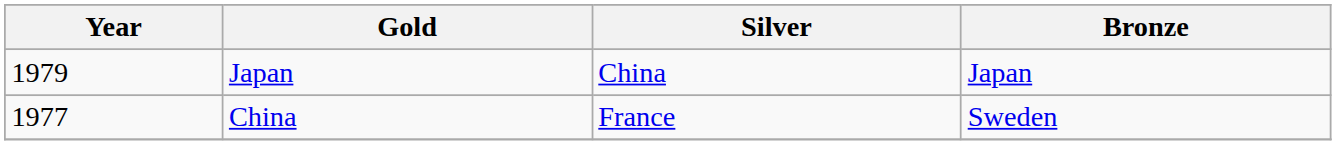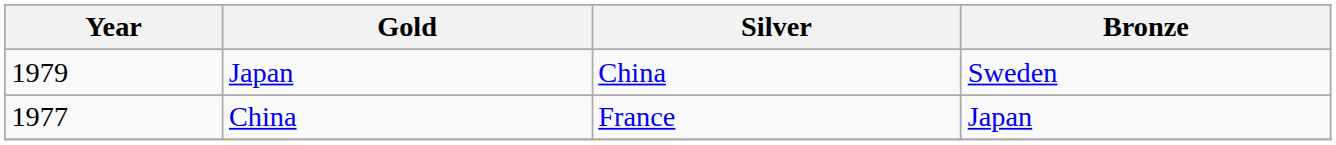(1000, 71) Japan -> (1013, 71) Sweden
(1013, 116) Sweden -> (1000, 116) Japan
